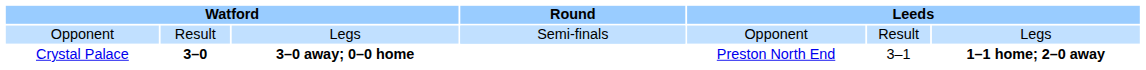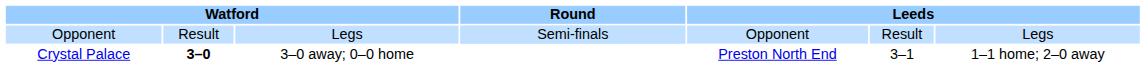(345, 54) bold -> (347, 54) normal
(1036, 54) bold -> (1038, 54) normal
